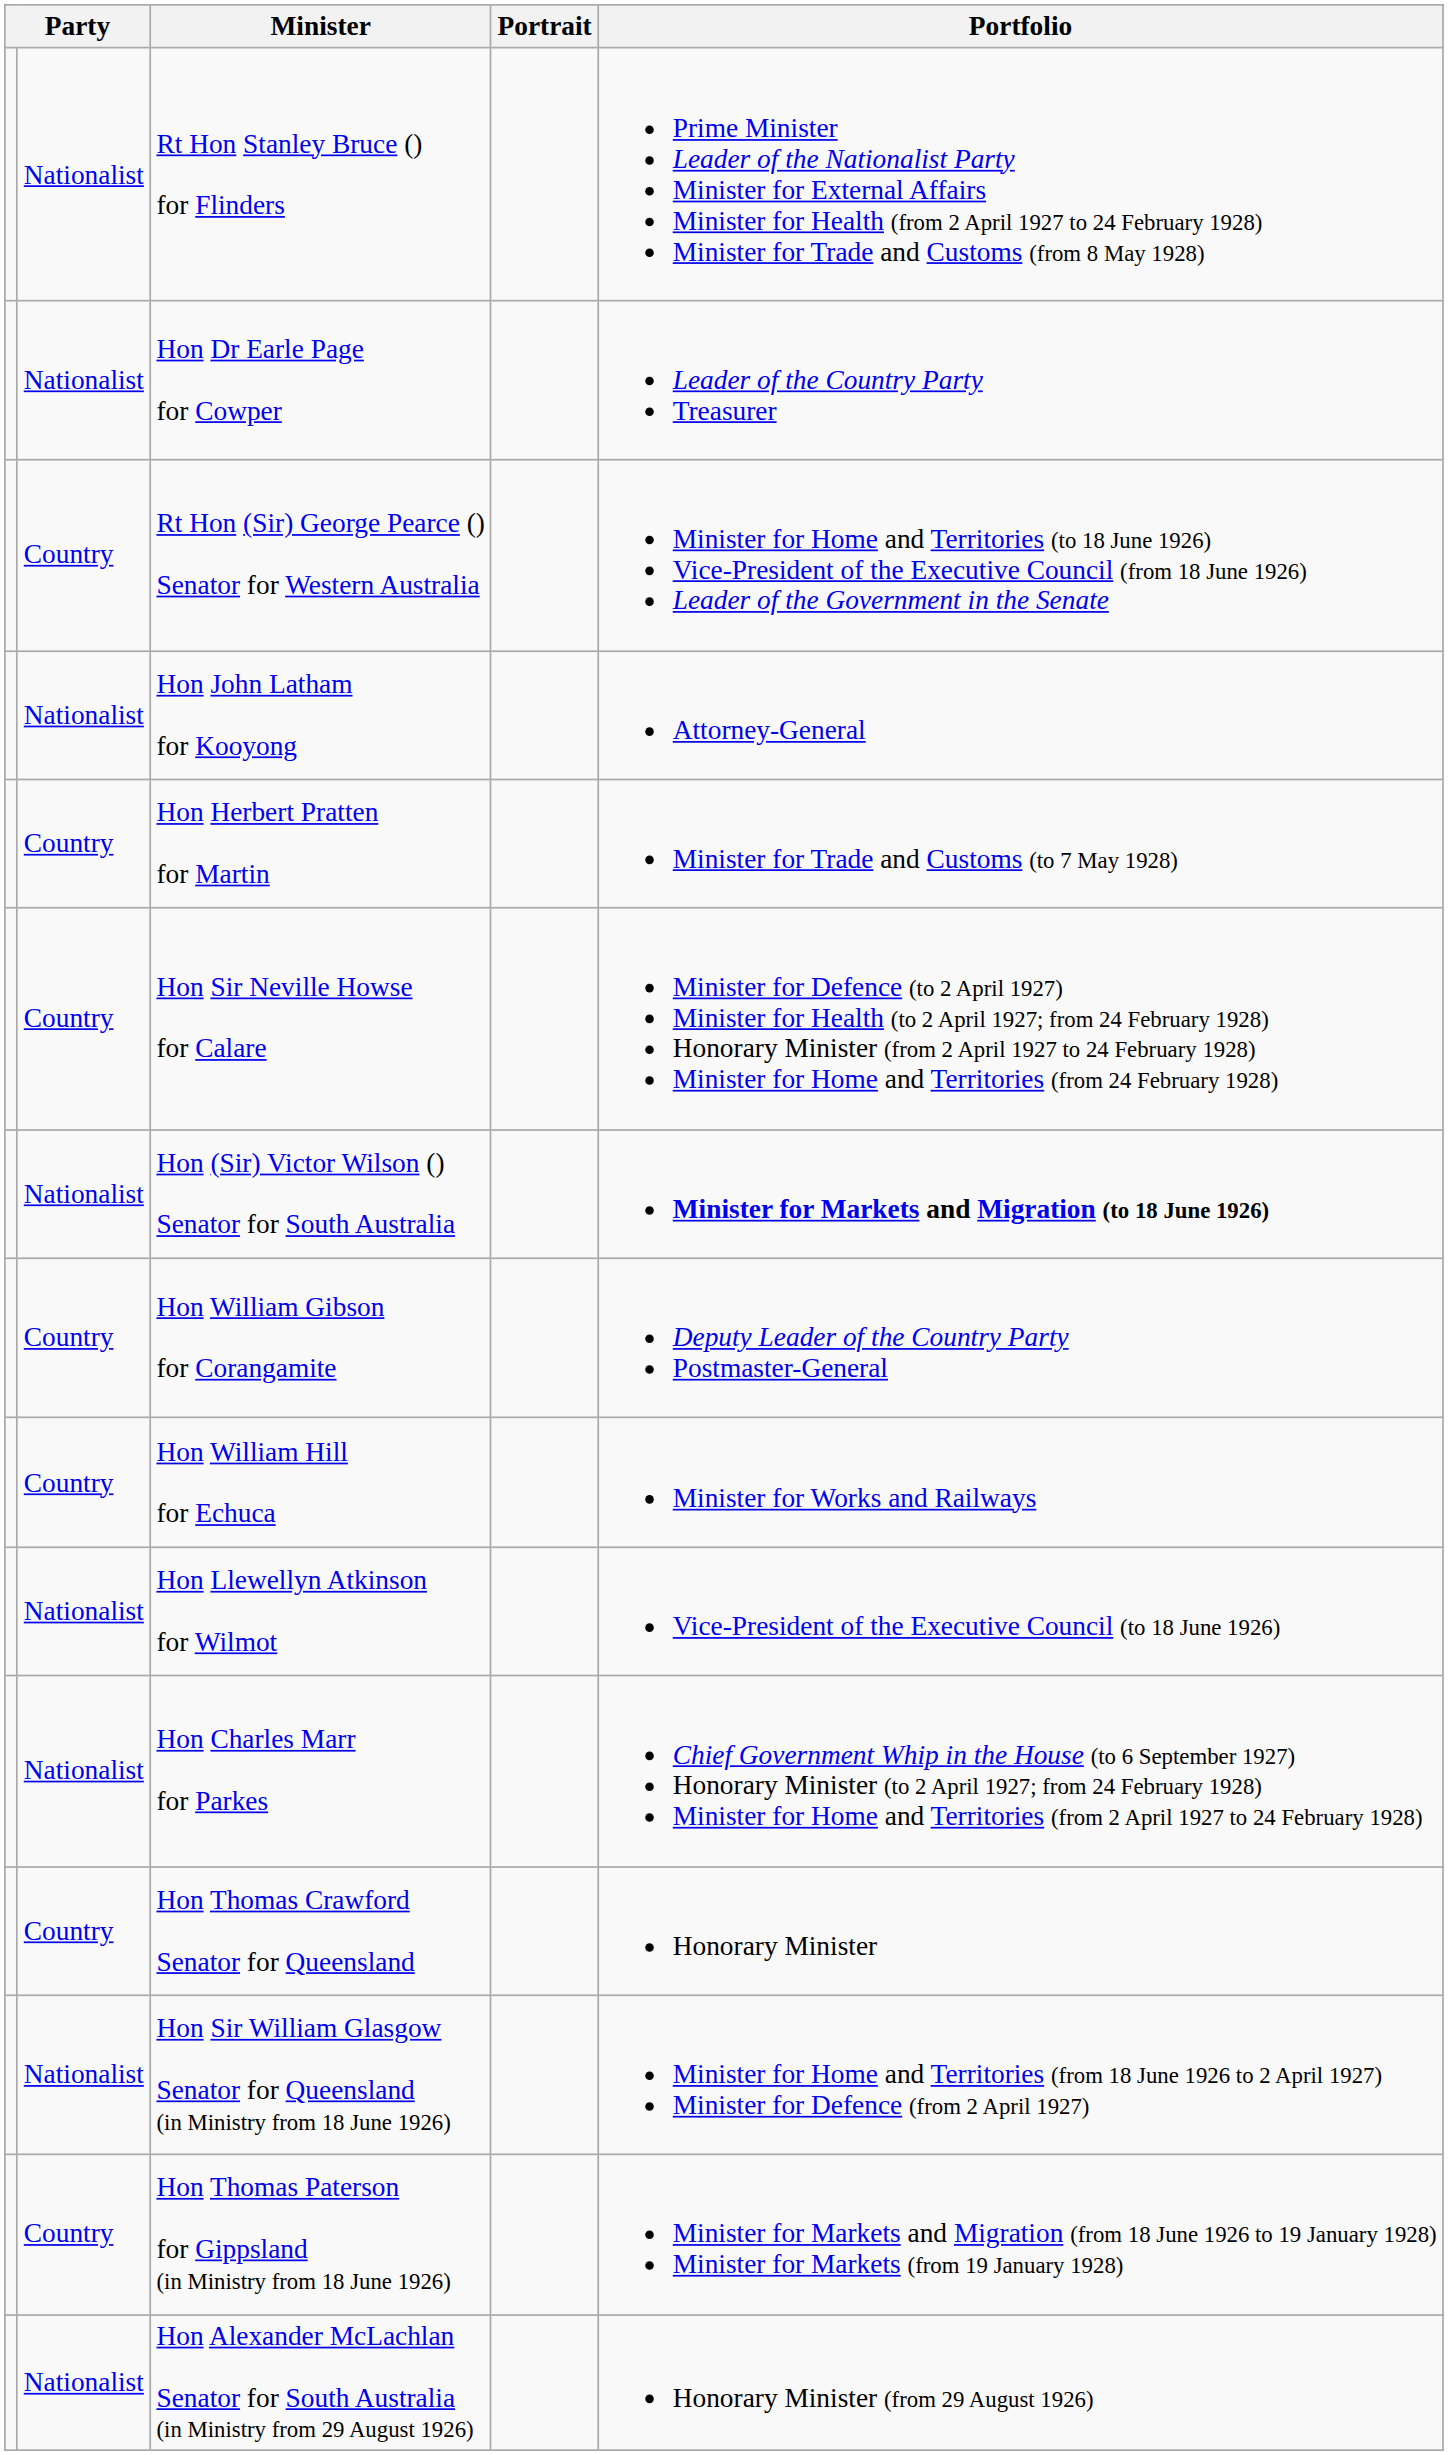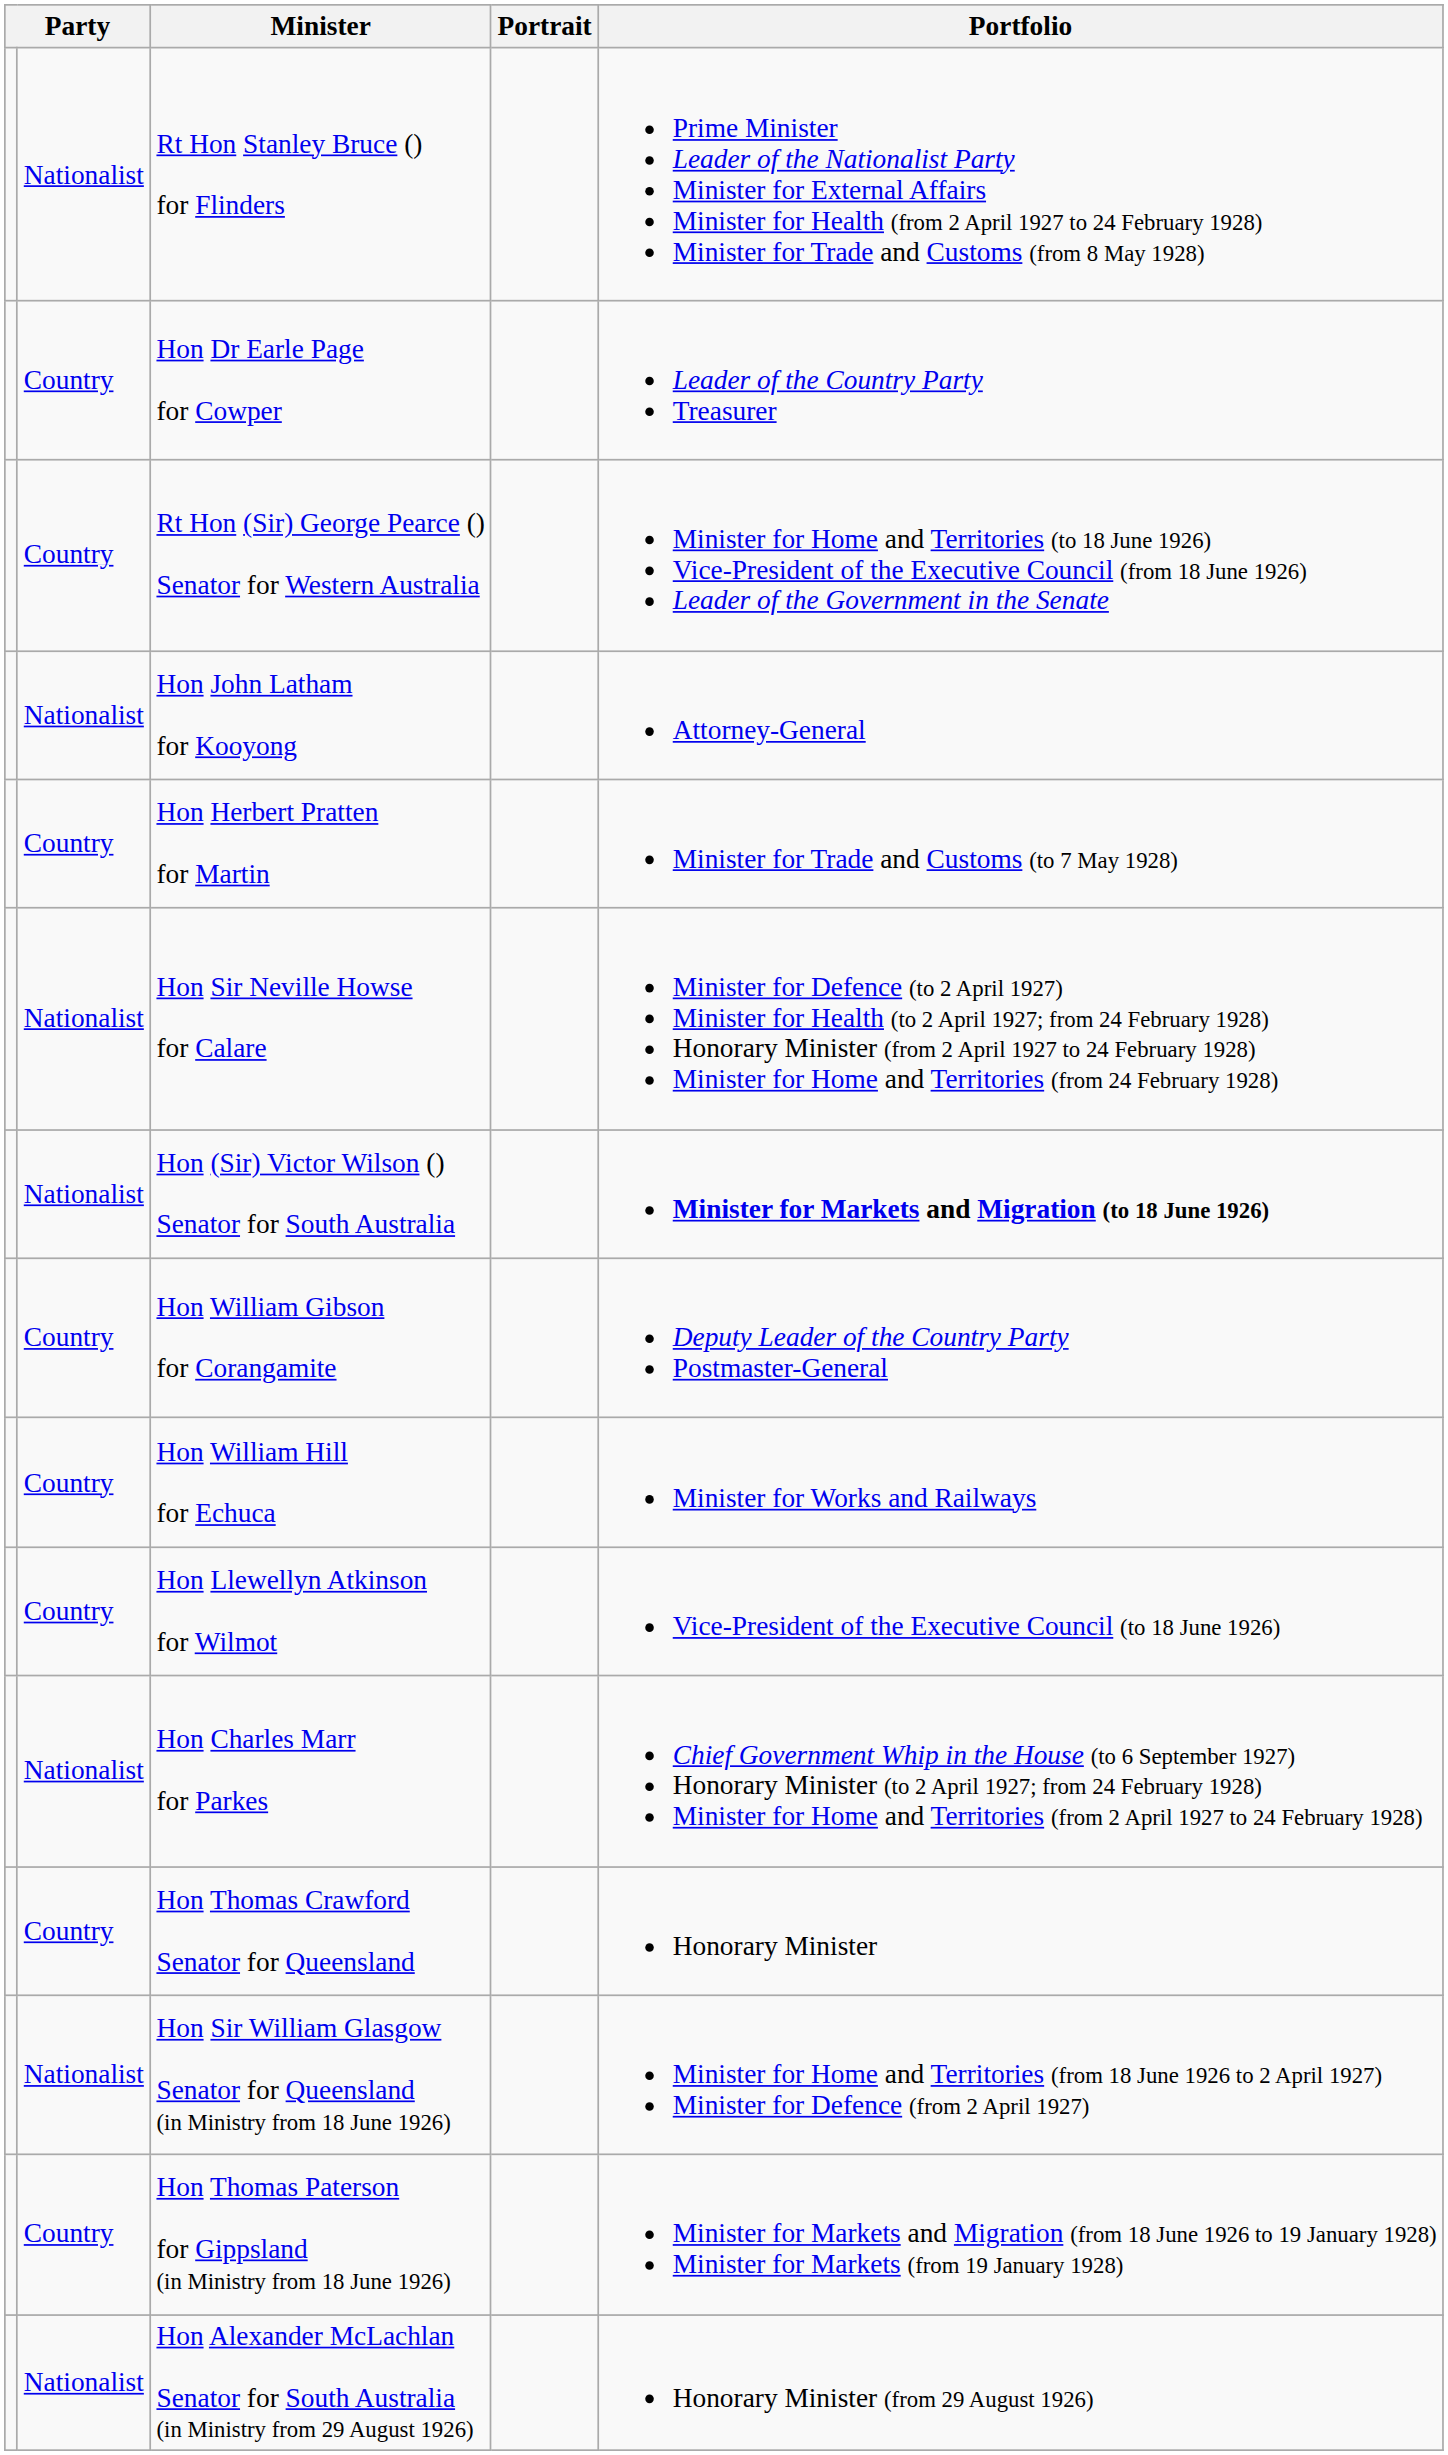(84, 379) Nationalist -> (69, 379) Country
(69, 1018) Country -> (84, 1018) Nationalist
(84, 1610) Nationalist -> (69, 1610) Country
